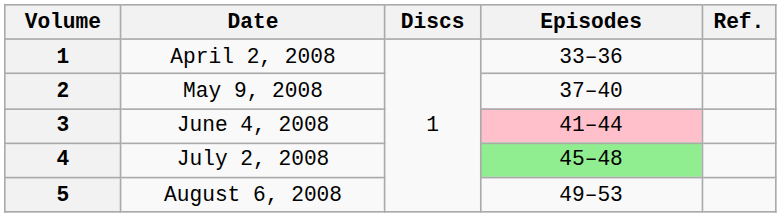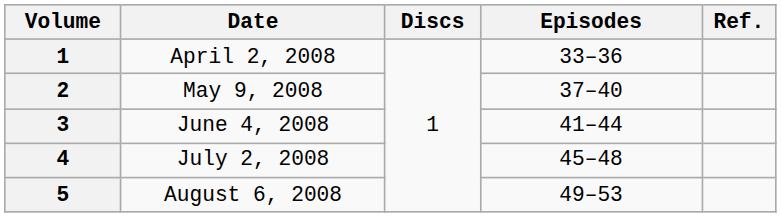(591, 126) pink background -> (591, 126) no background
(591, 160) lightgreen background -> (591, 160) no background
